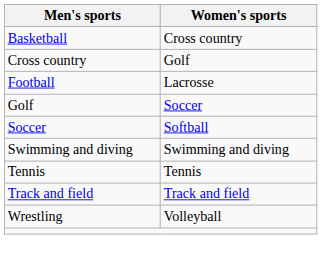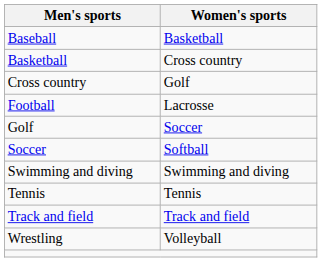+ row: (32, 37)
